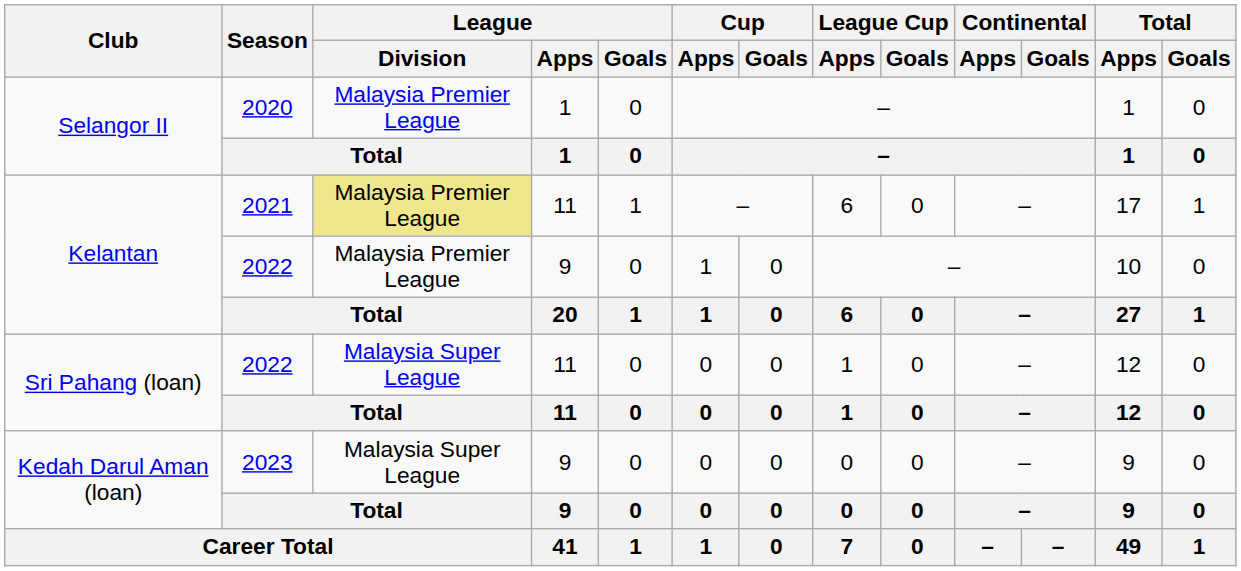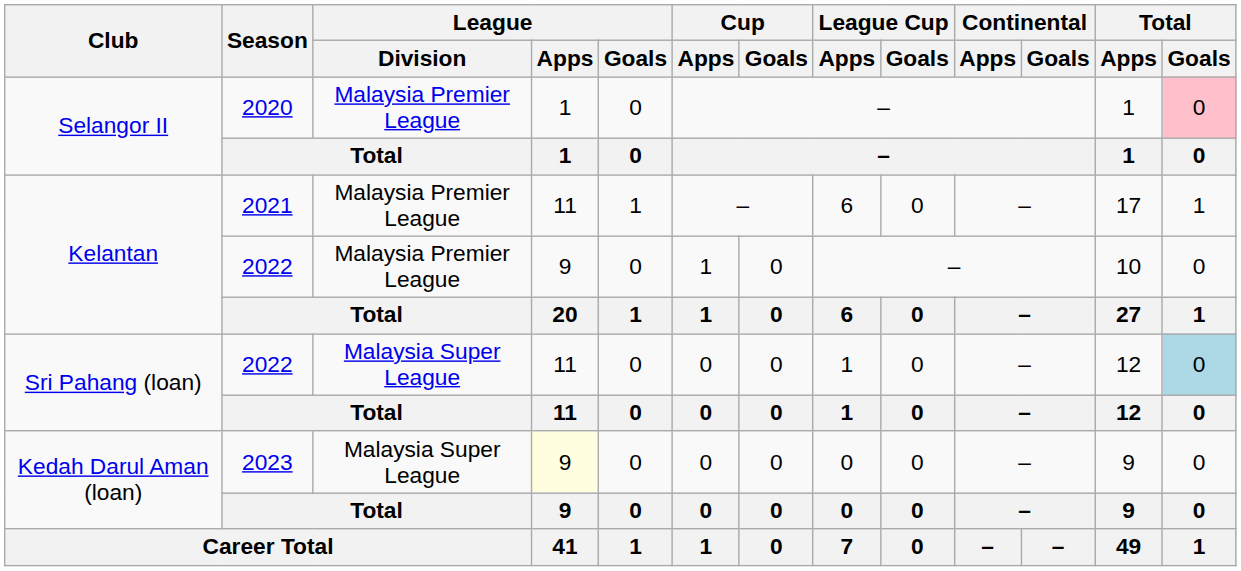(1199, 107) no background -> (1199, 107) pink background
(422, 204) khaki background -> (422, 204) no background
(1199, 364) no background -> (1199, 364) lightblue background
(565, 461) no background -> (565, 461) lightyellow background
